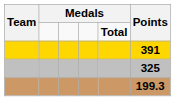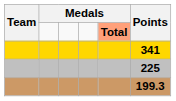(114, 31) no background -> (114, 31) lightsalmon background
(150, 50) 391 -> (150, 50) 341
(150, 68) 325 -> (150, 68) 225
